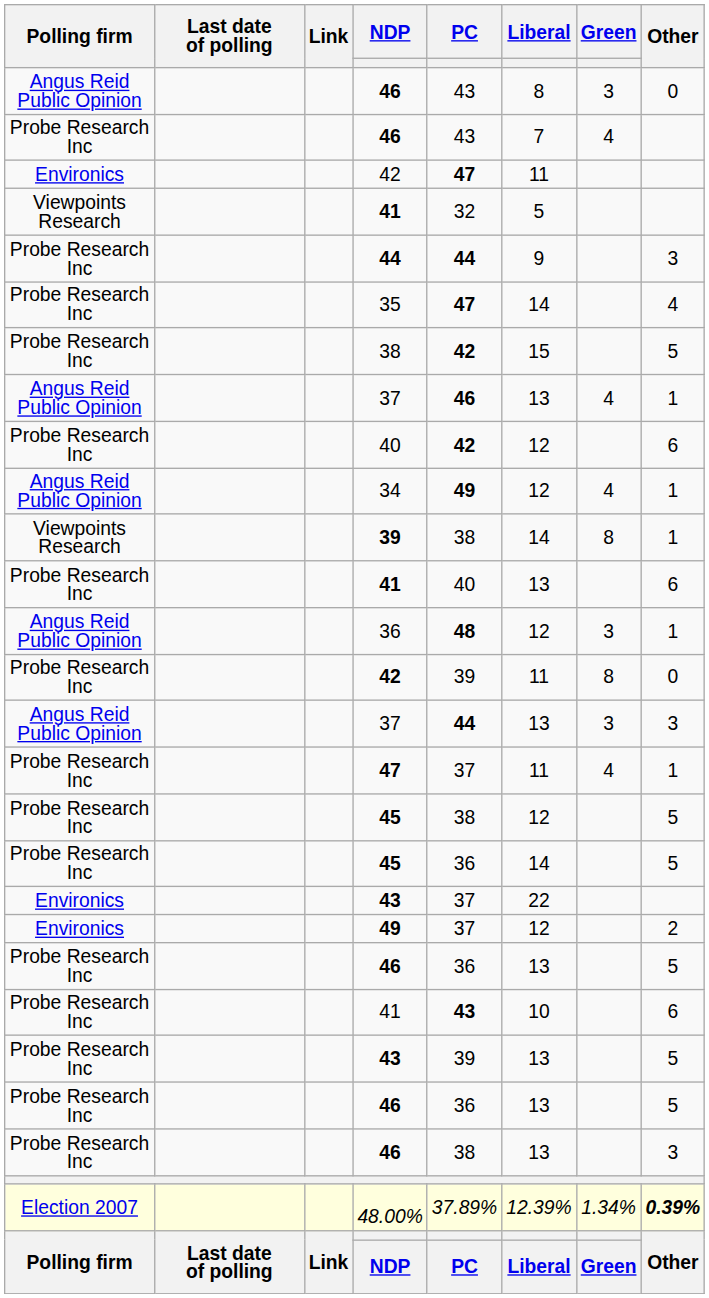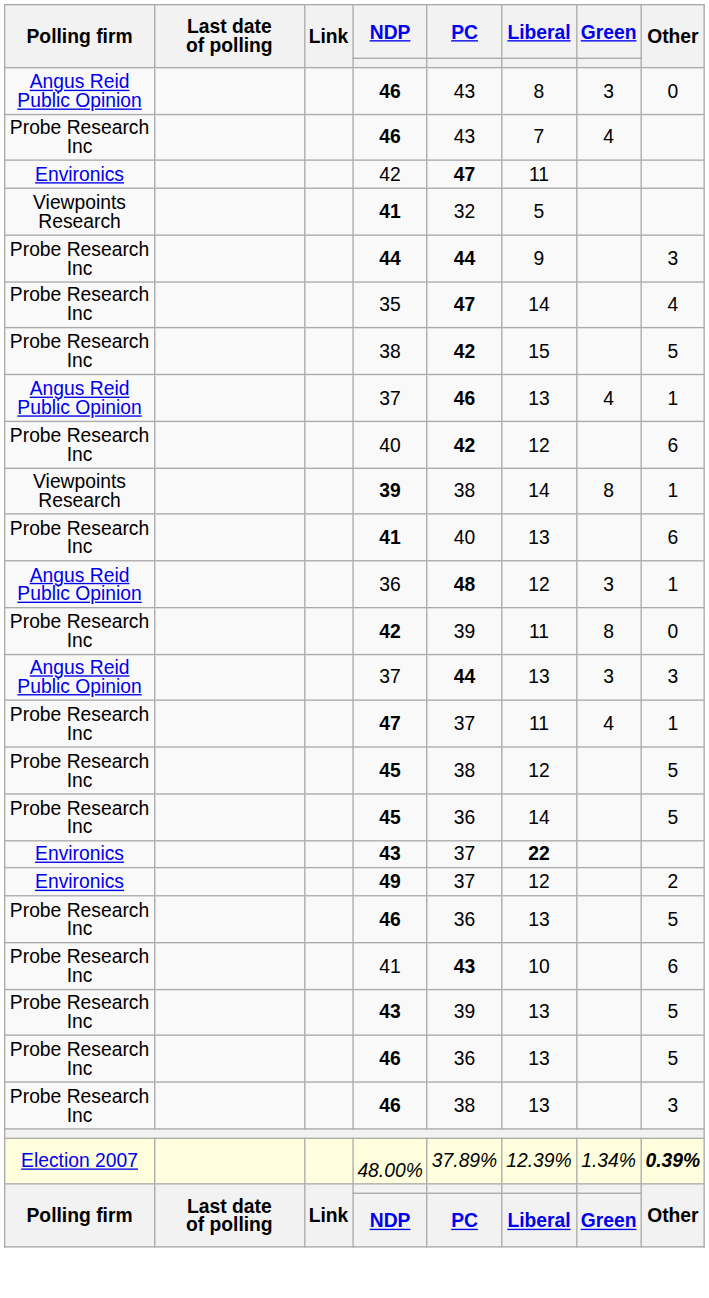- row: (80, 491)
(539, 901) normal -> (539, 854) bold
